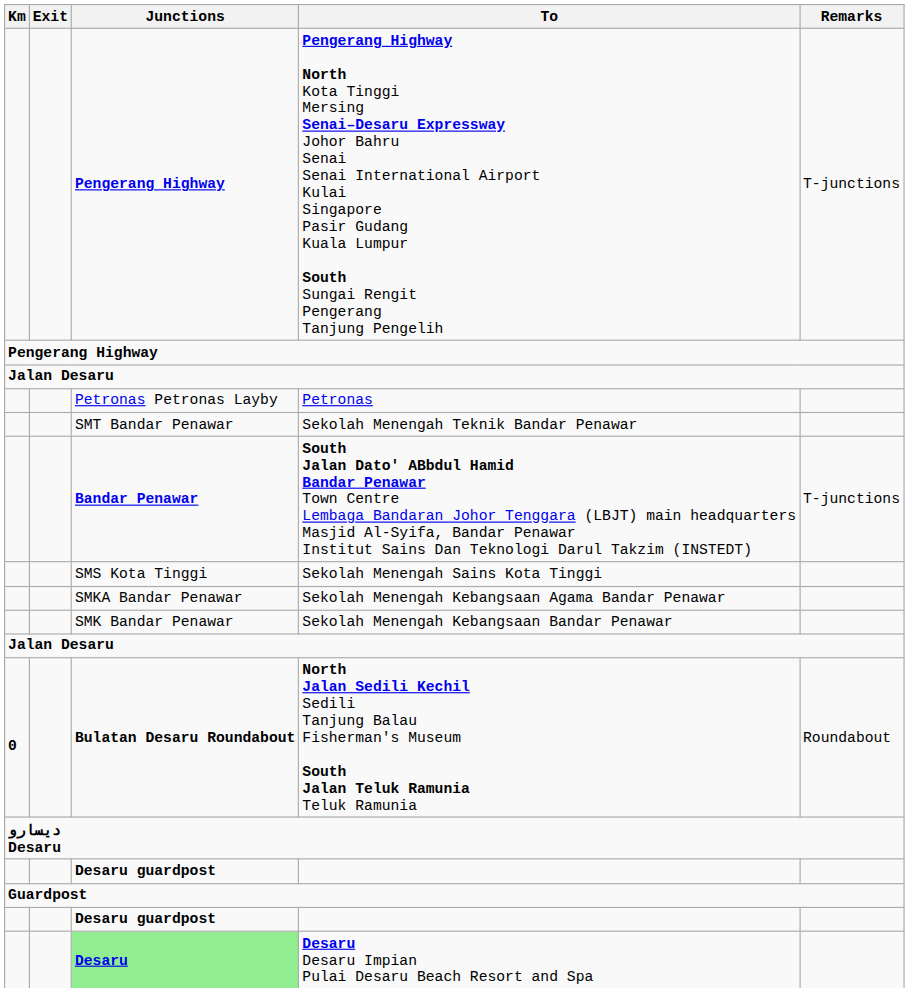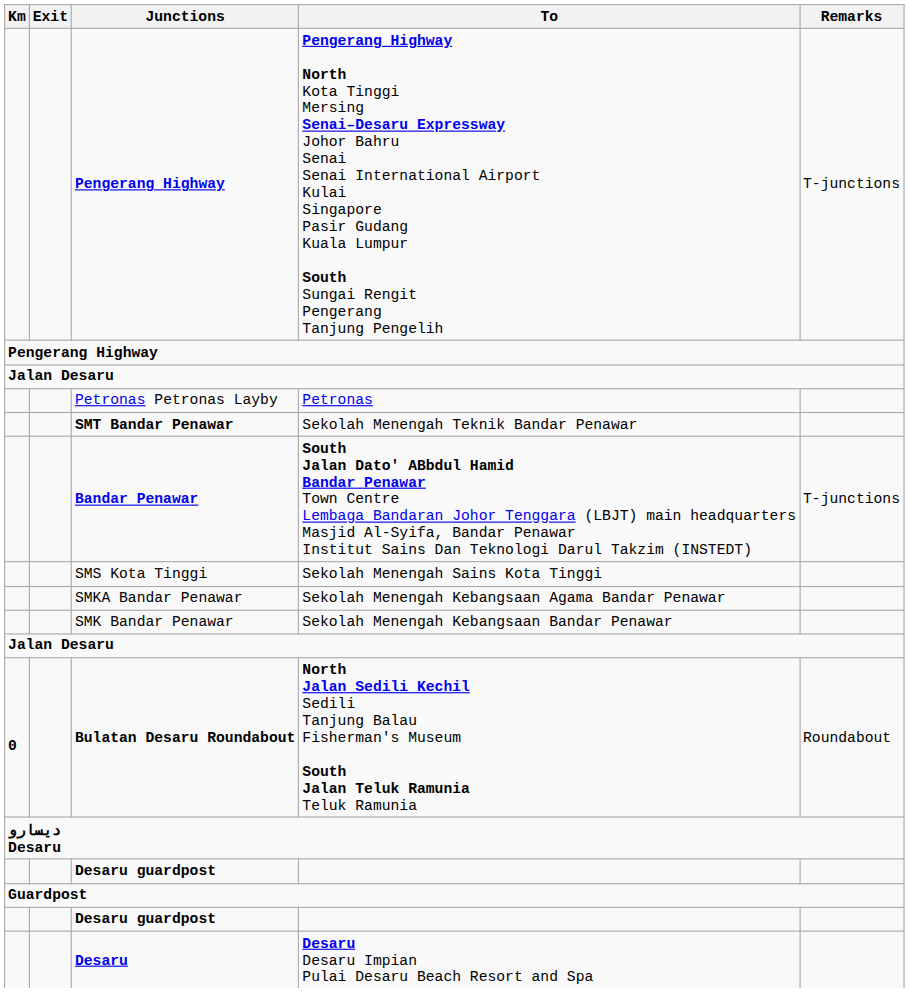(154, 424) normal -> (154, 424) bold
(101, 960) lightgreen background -> (101, 960) no background
